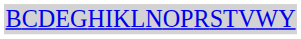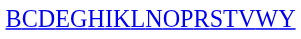(151, 18) lightgrey background -> (151, 18) no background
